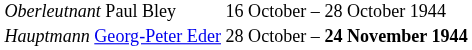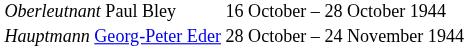(396, 36) bold -> (394, 36) normal
